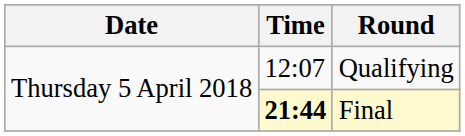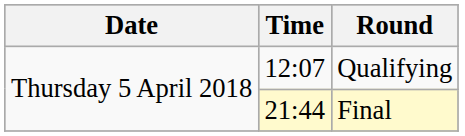(295, 109) bold -> (295, 109) normal
